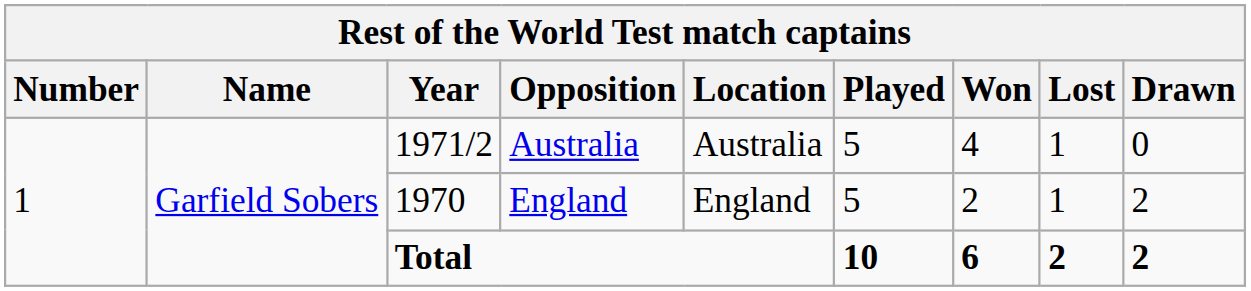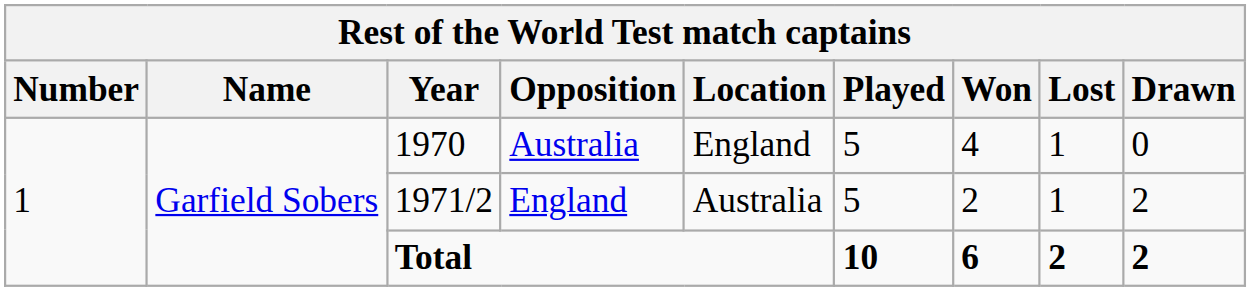(444, 144) 1971/2 -> (430, 144) 1970
(758, 144) Australia -> (752, 144) England
(430, 200) 1970 -> (444, 200) 1971/2
(752, 200) England -> (758, 200) Australia
